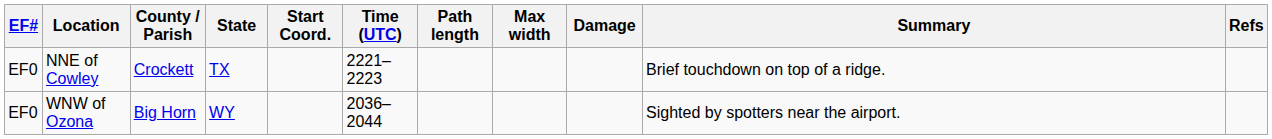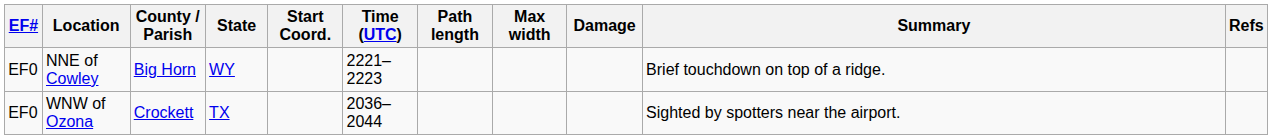(164, 69) Crockett -> (165, 69) Big Horn
(219, 69) TX -> (222, 69) WY
(165, 112) Big Horn -> (164, 112) Crockett
(222, 112) WY -> (219, 112) TX
